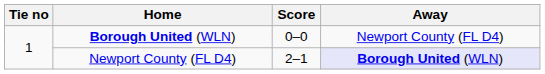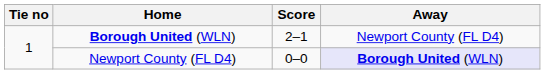(296, 36) 0–0 -> (296, 36) 2–1
(296, 58) 2–1 -> (296, 58) 0–0
